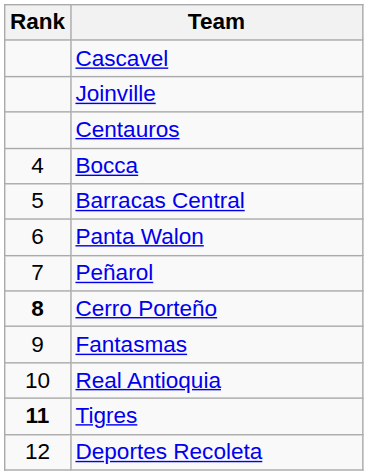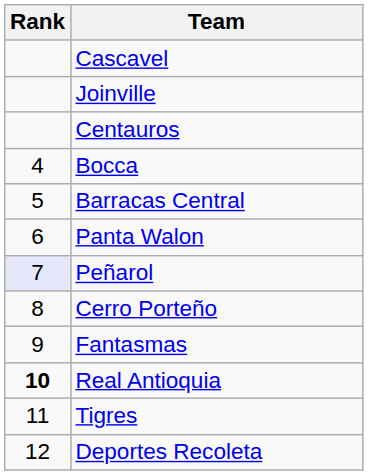(37, 272) no background -> (37, 272) lavender background
(37, 308) bold -> (37, 308) normal
(37, 380) normal -> (37, 380) bold
(37, 415) bold -> (37, 415) normal
